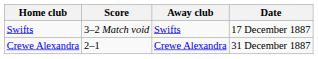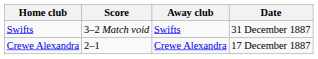(271, 29) 17 December 1887 -> (271, 29) 31 December 1887
(271, 45) 31 December 1887 -> (271, 45) 17 December 1887
